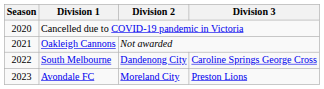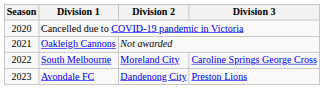(154, 60) Dandenong City -> (150, 60) Moreland City
(150, 76) Moreland City -> (154, 76) Dandenong City
